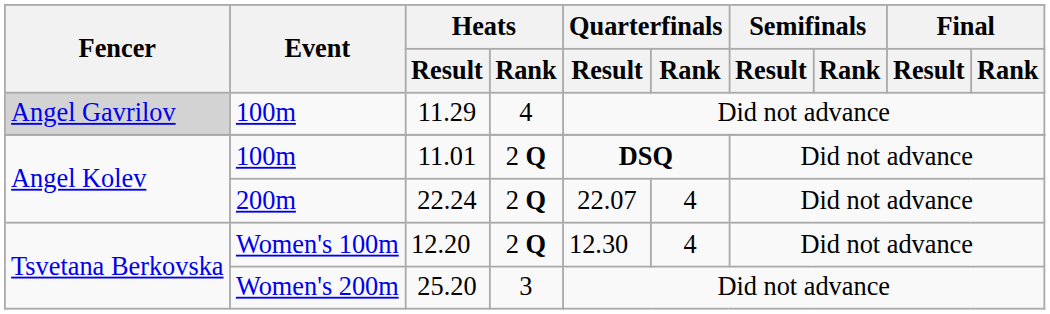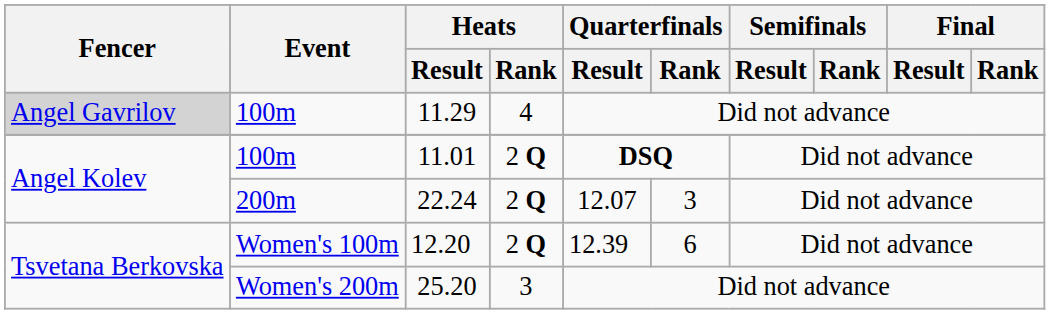(607, 200) 22.07 -> (607, 200) 12.07
(690, 200) 4 -> (690, 200) 3
(599, 243) 12.30 -> (599, 243) 12.39
(690, 243) 4 -> (690, 243) 6
